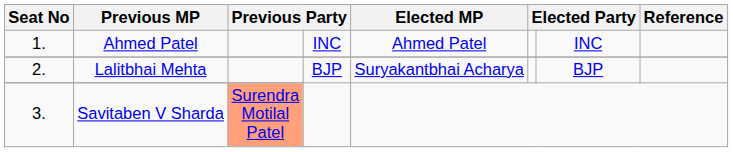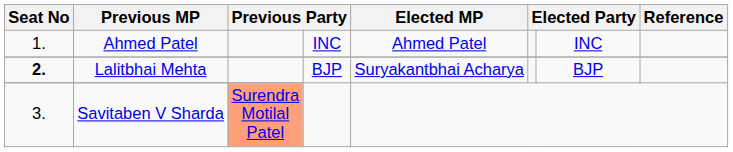(39, 69) normal -> (39, 69) bold
